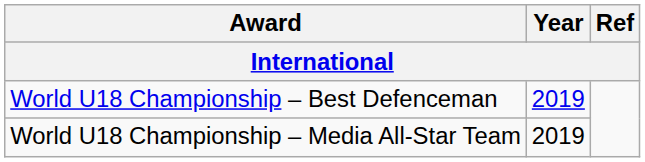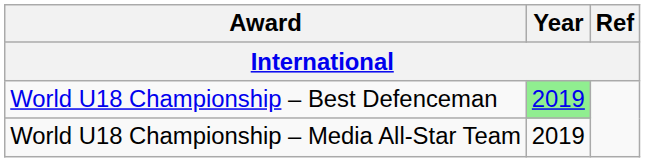(558, 99) no background -> (558, 99) lightgreen background
